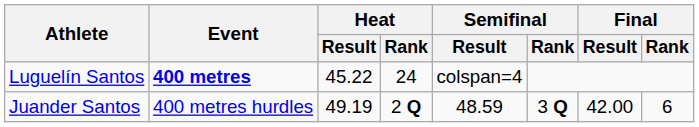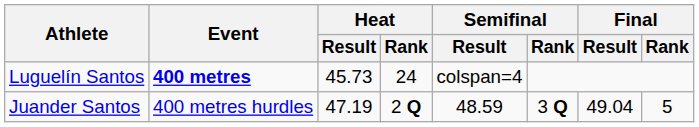(349, 77) 45.22 -> (349, 77) 45.73
(349, 107) 49.19 -> (349, 107) 47.19
(610, 107) 42.00 -> (610, 107) 49.04
(667, 107) 6 -> (667, 107) 5
